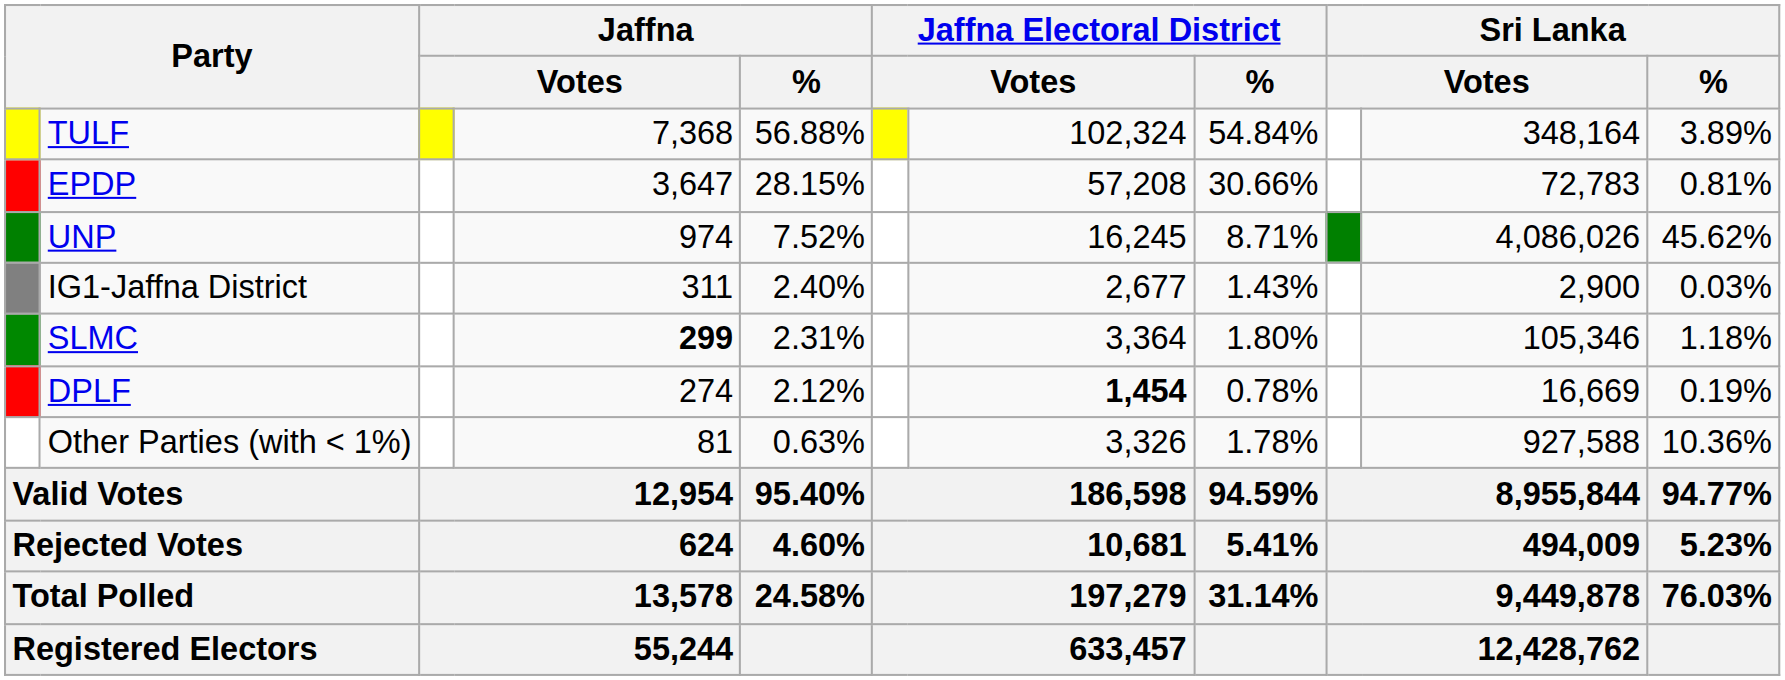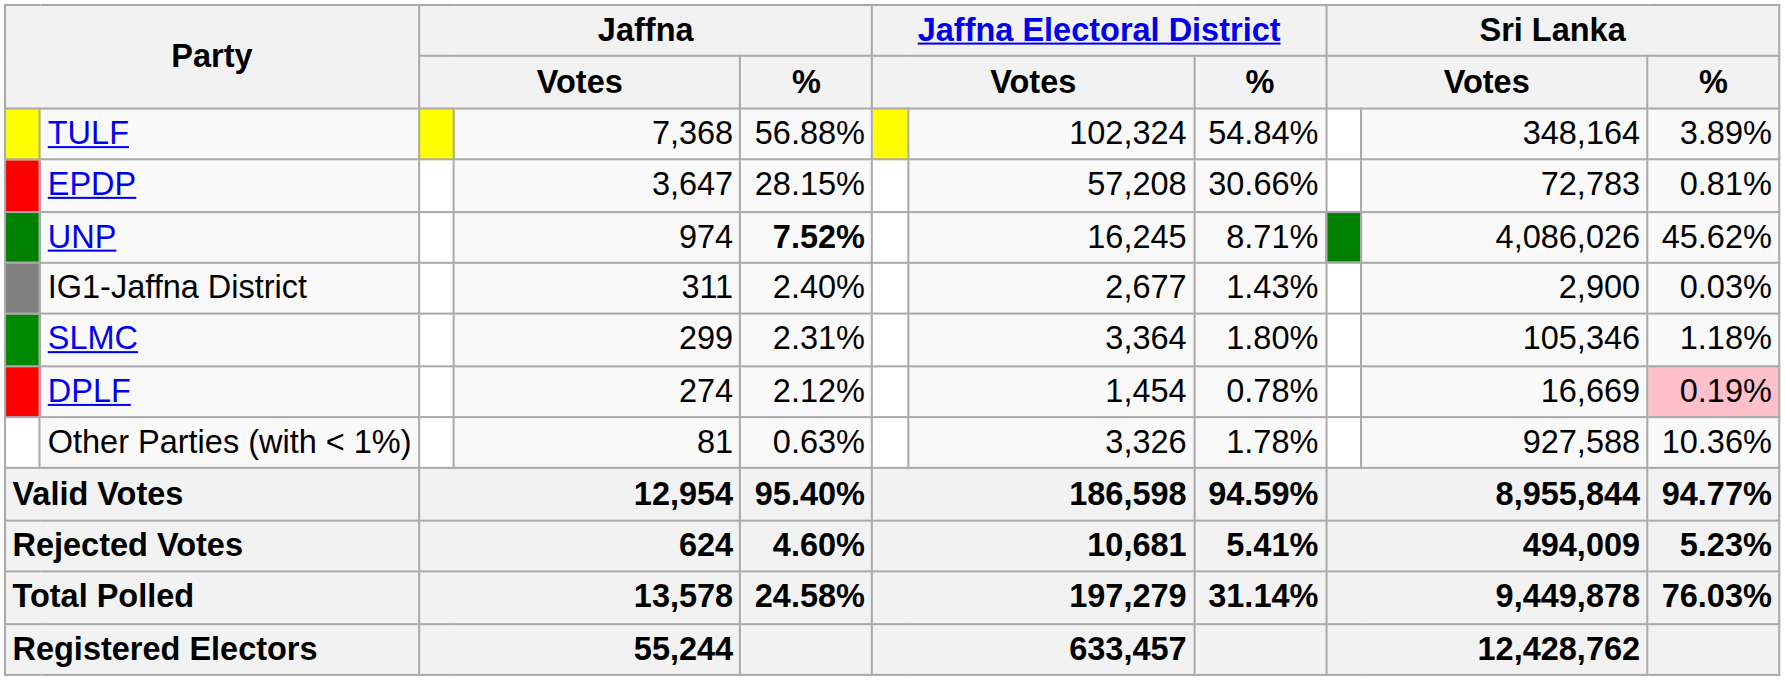(819, 236) normal -> (819, 236) bold
(706, 339) bold -> (706, 339) normal
(1146, 390) bold -> (1146, 390) normal
(1726, 390) no background -> (1726, 390) pink background
